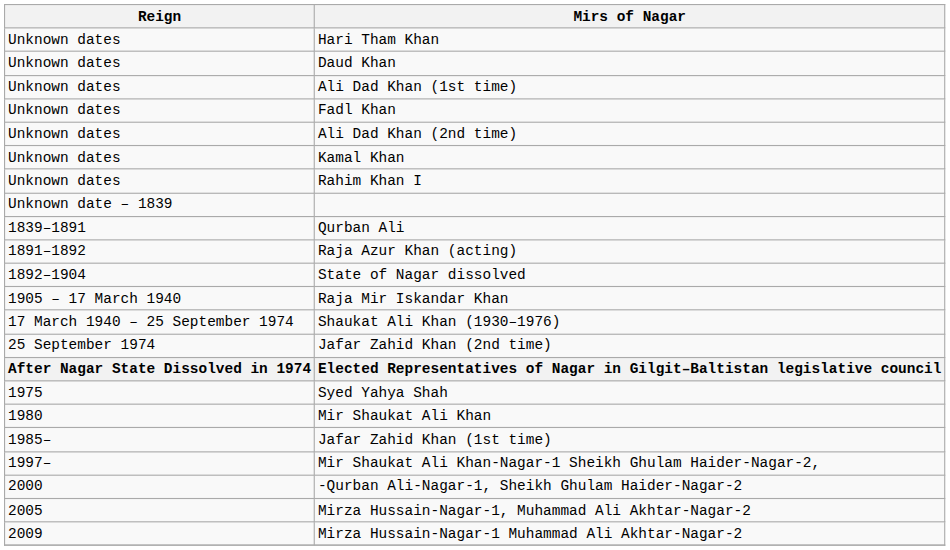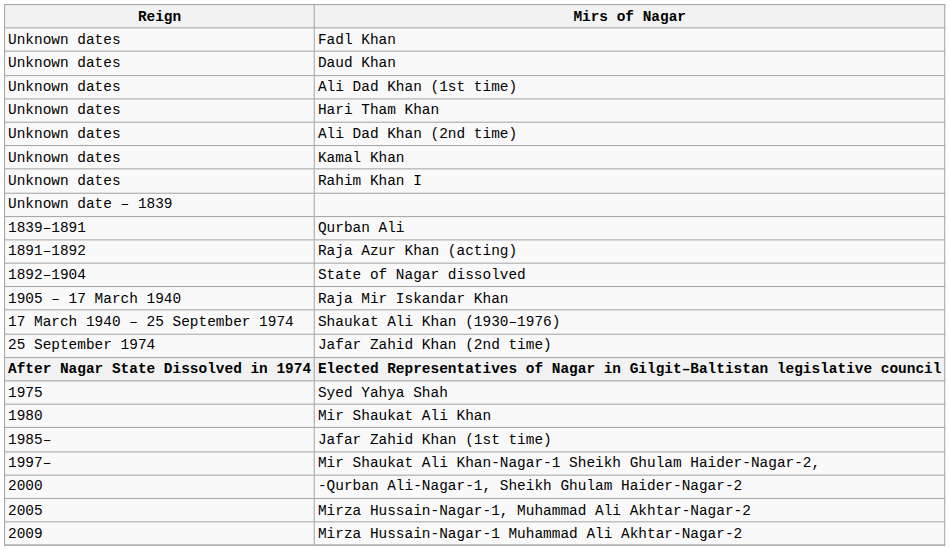(379, 40) Hari Tham Khan -> (357, 40) Fadl Khan
(357, 110) Fadl Khan -> (379, 110) Hari Tham Khan
